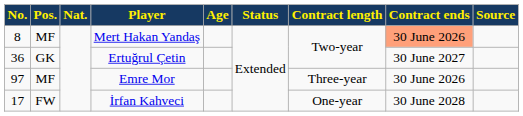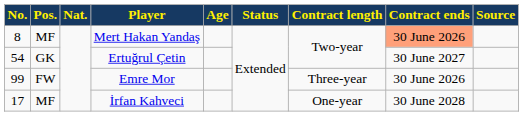(17, 57) 36 -> (17, 57) 54
(17, 79) 97 -> (17, 79) 99
(45, 79) MF -> (45, 79) FW
(45, 100) FW -> (45, 100) MF
